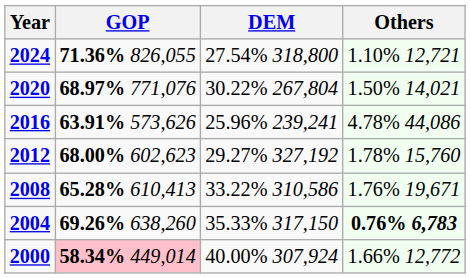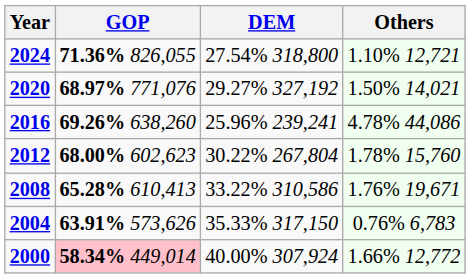(272, 89) 30.22% 267,804 -> (272, 89) 29.27% 327,192
(128, 122) 63.91% 573,626 -> (128, 122) 69.26% 638,260
(272, 155) 29.27% 327,192 -> (272, 155) 30.22% 267,804
(128, 222) 69.26% 638,260 -> (128, 222) 63.91% 573,626
(404, 222) bold -> (404, 222) normal
